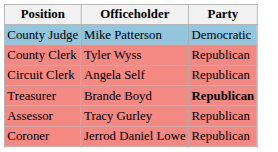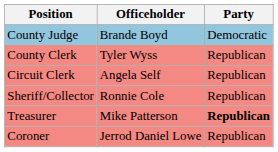(123, 34) Mike Patterson -> (134, 34) Brande Boyd
+ row: (51, 95)
(118, 95) Brande Boyd -> (139, 116) Mike Patterson
- row: (30, 116)
